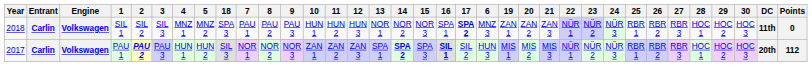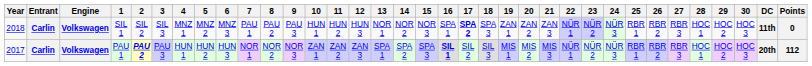columns swapped: (487, 10) <-> (226, 10)
(402, 50) bold -> (404, 50) normal
